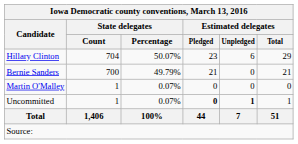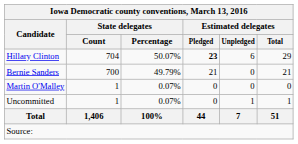(213, 56) normal -> (213, 56) bold
(215, 101) bold -> (215, 101) normal
(252, 101) bold -> (252, 101) normal
